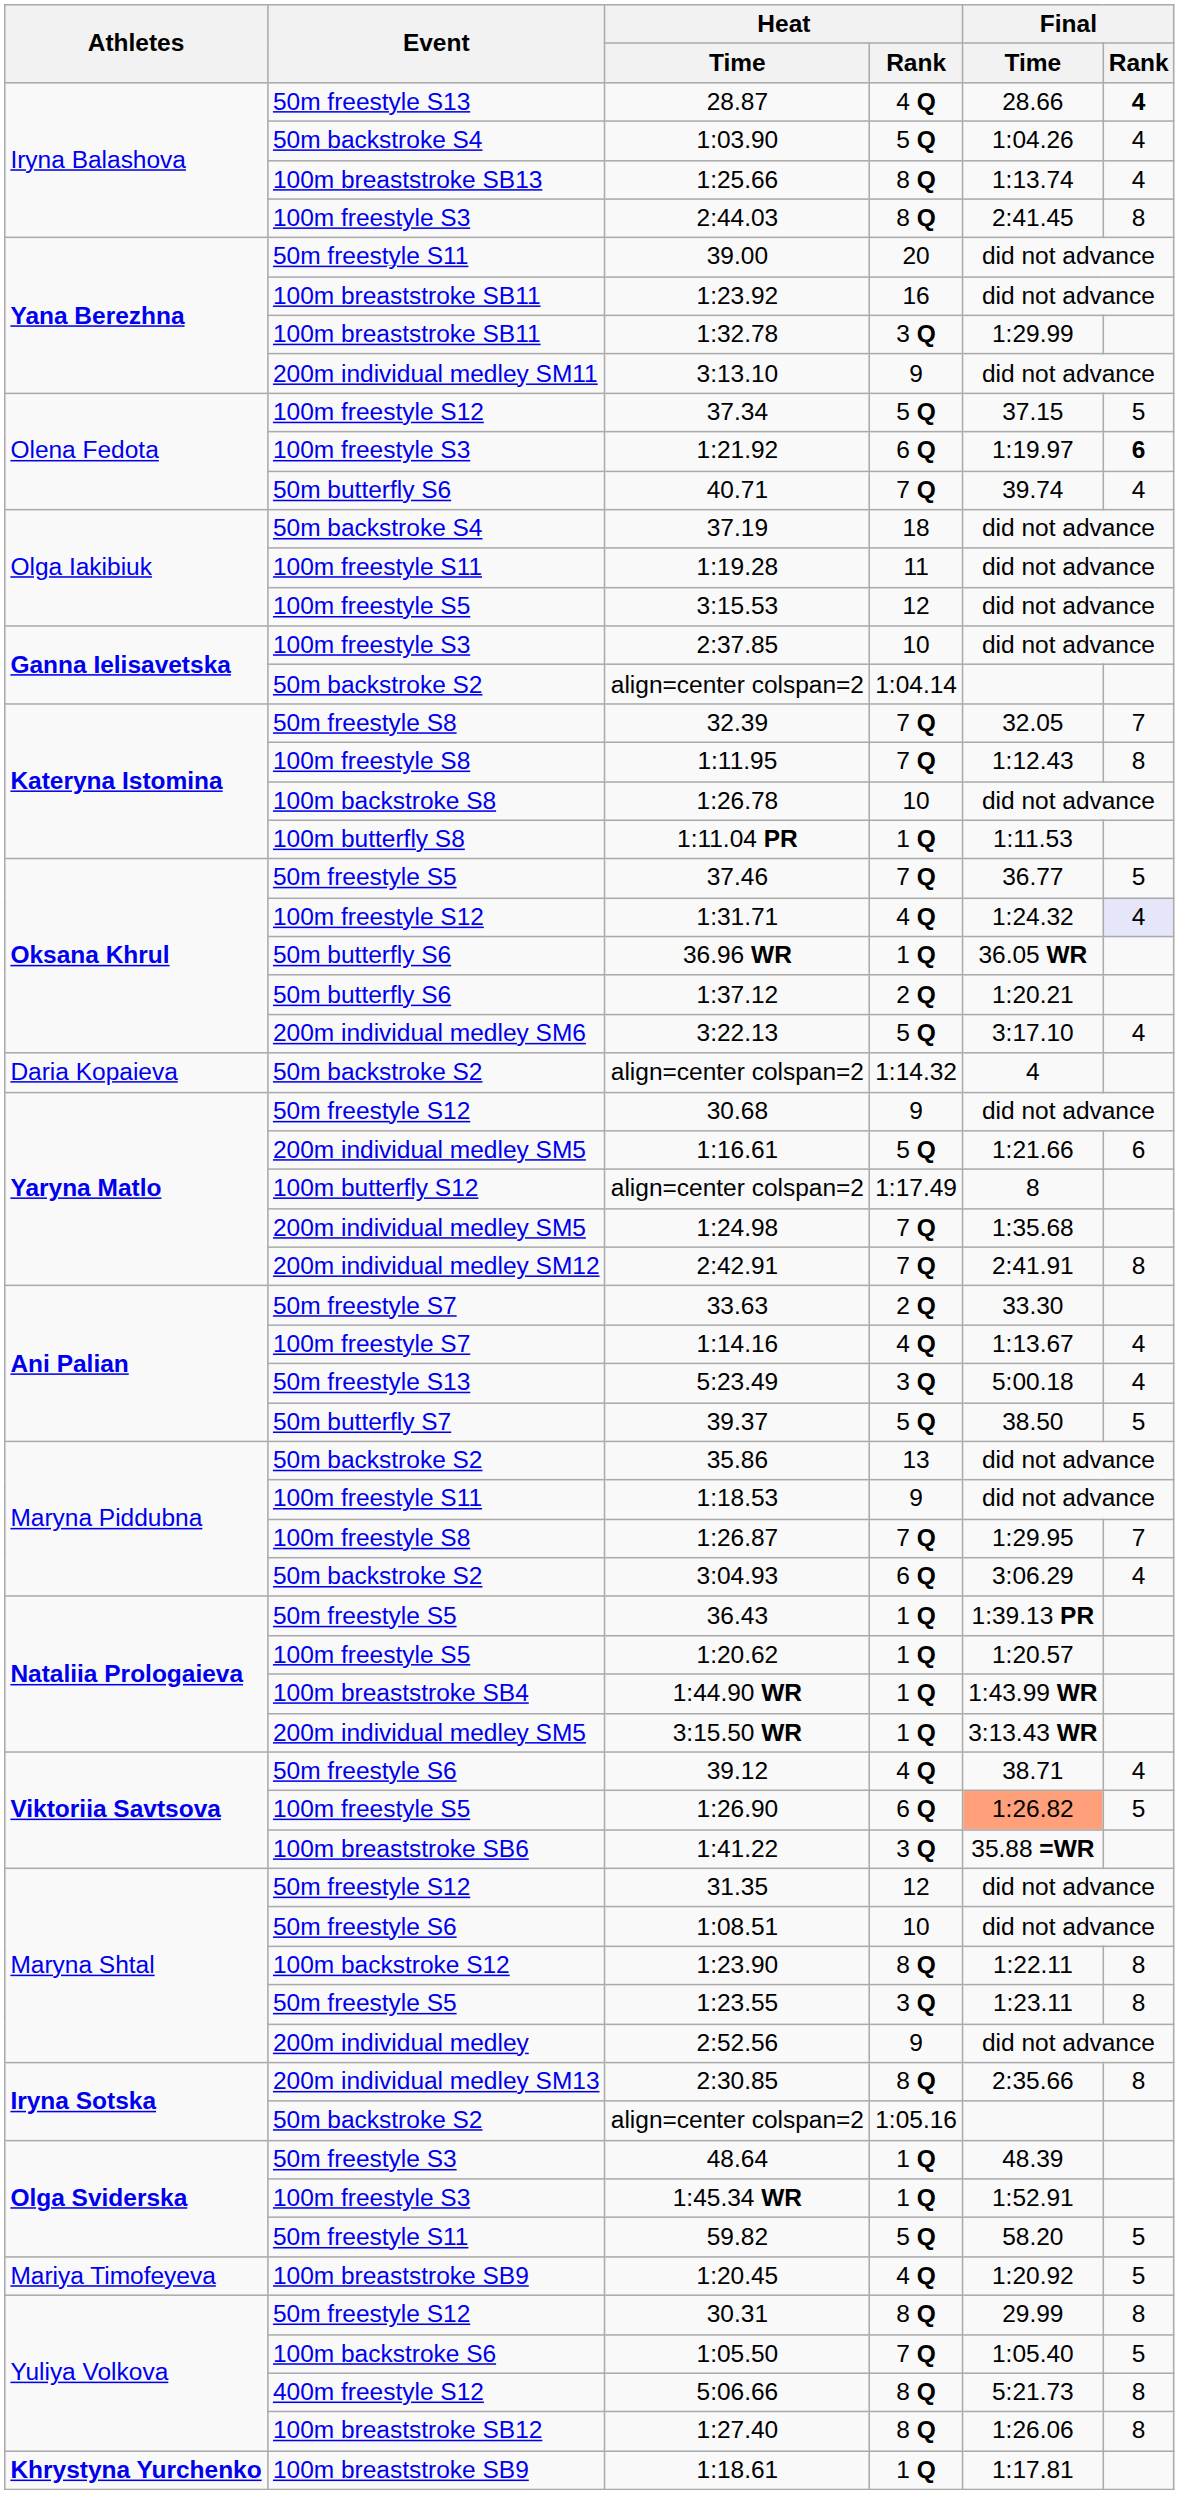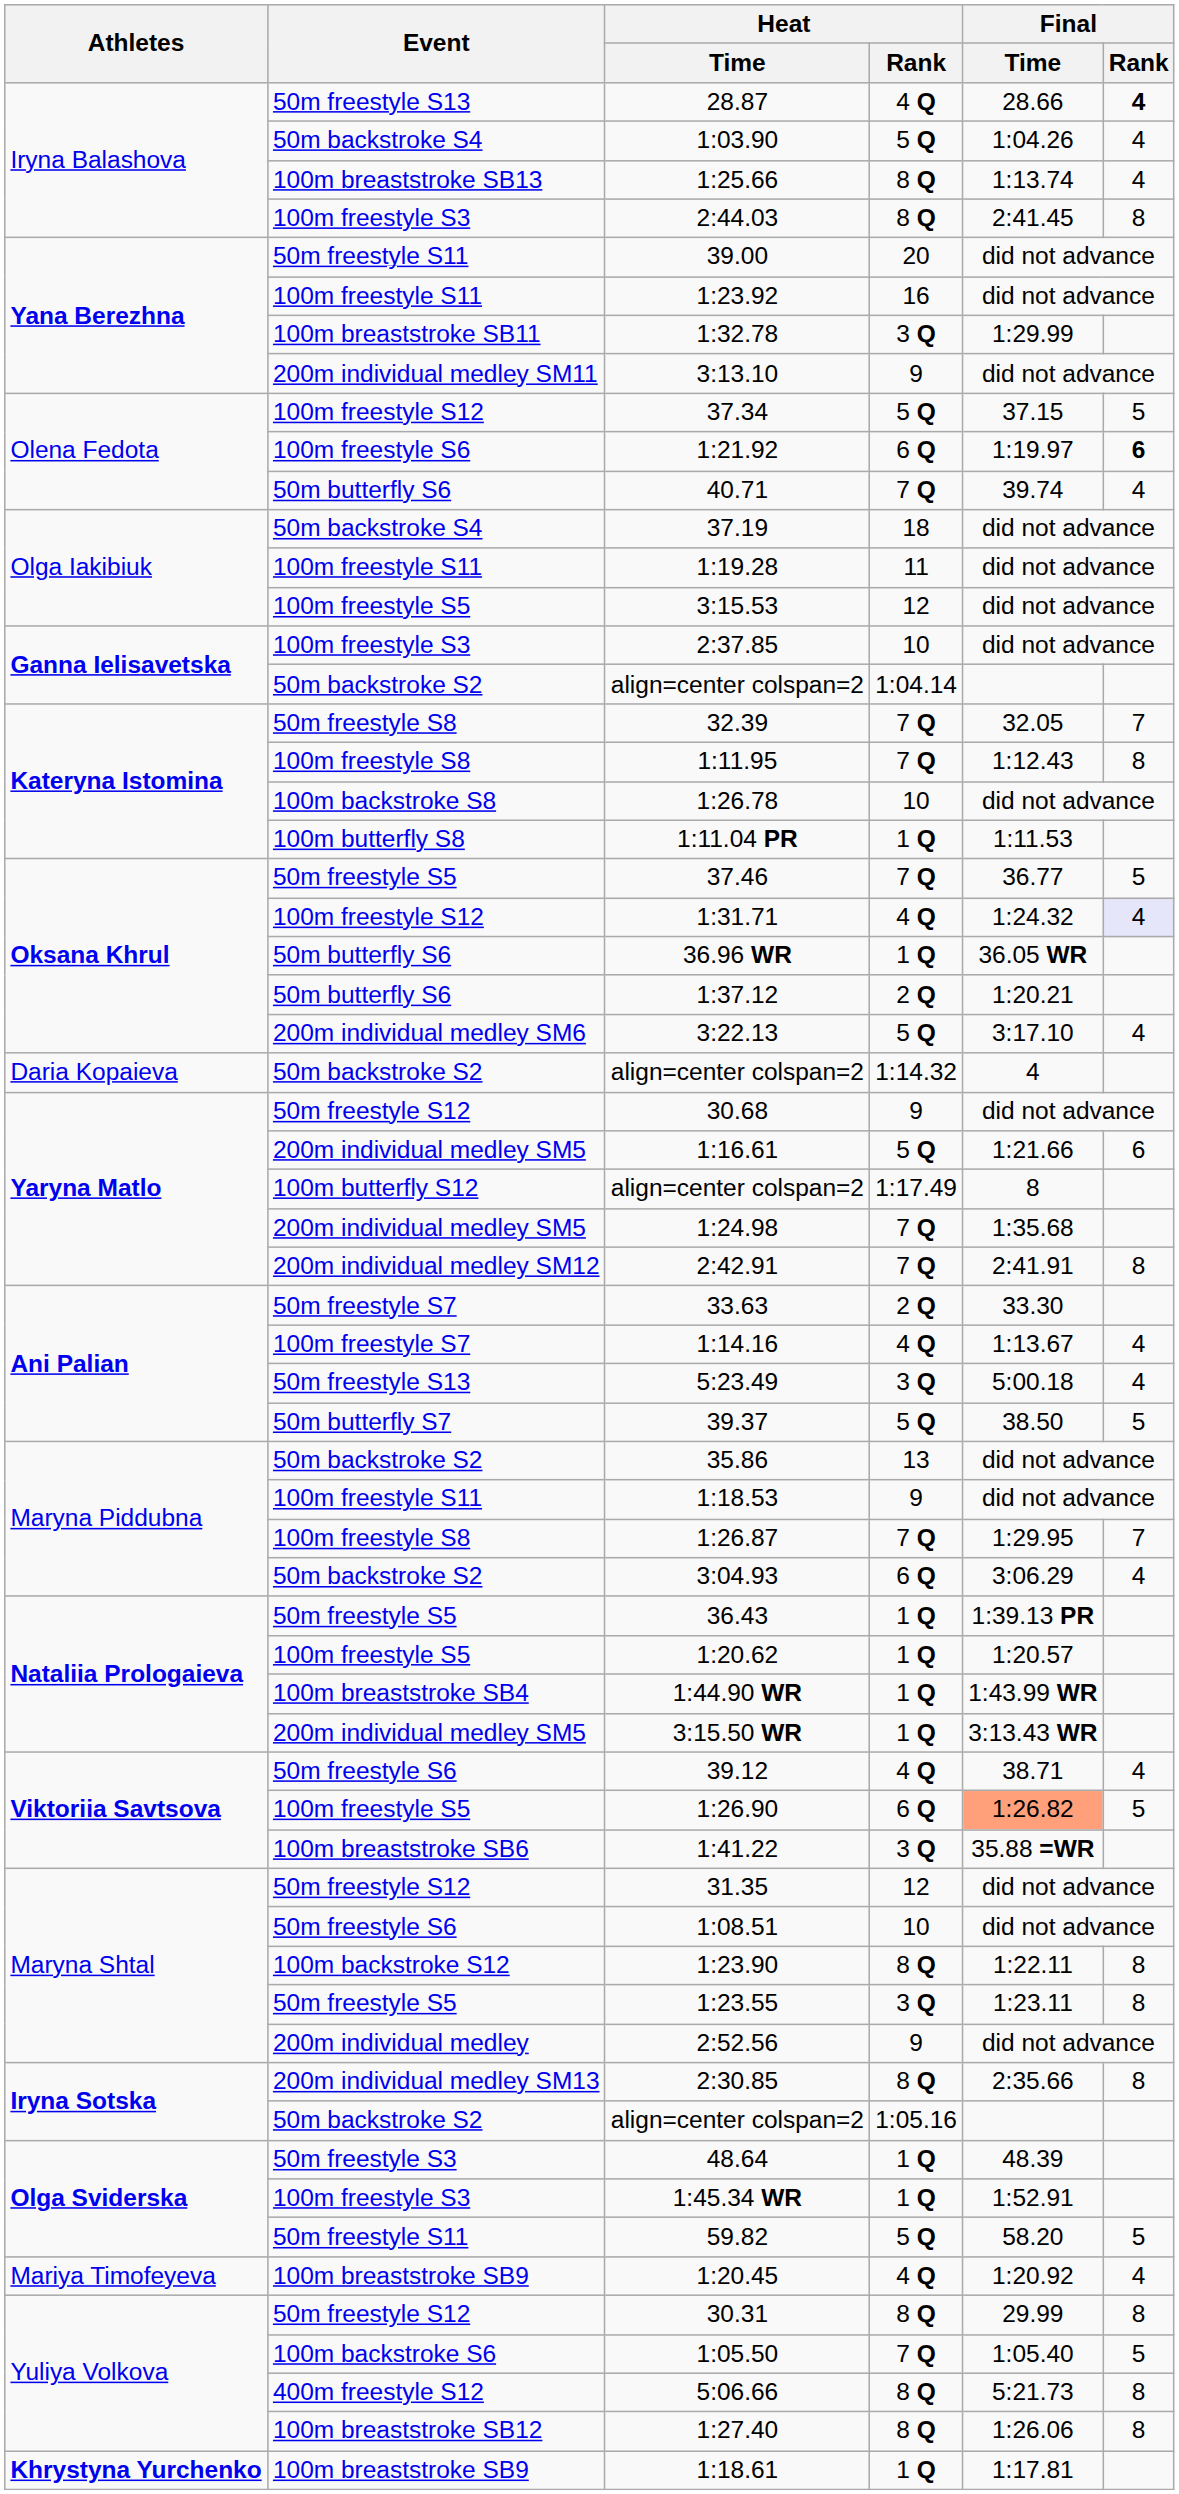(407, 295) 100m breaststroke SB11 -> (377, 295) 100m freestyle S11
(372, 450) 100m freestyle S3 -> (372, 450) 100m freestyle S6
(1139, 2275) 5 -> (1139, 2275) 4
